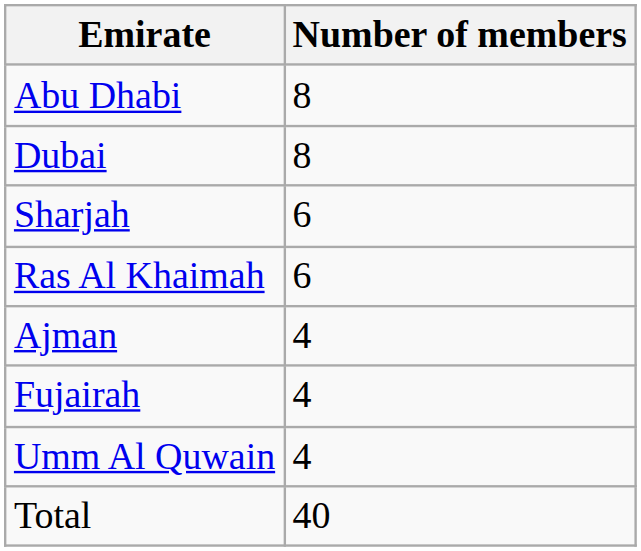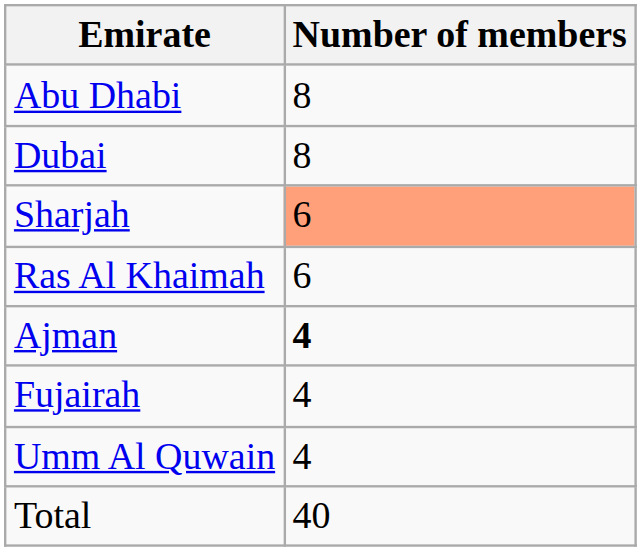(302, 214) no background -> (302, 214) lightsalmon background
(302, 335) normal -> (302, 335) bold
